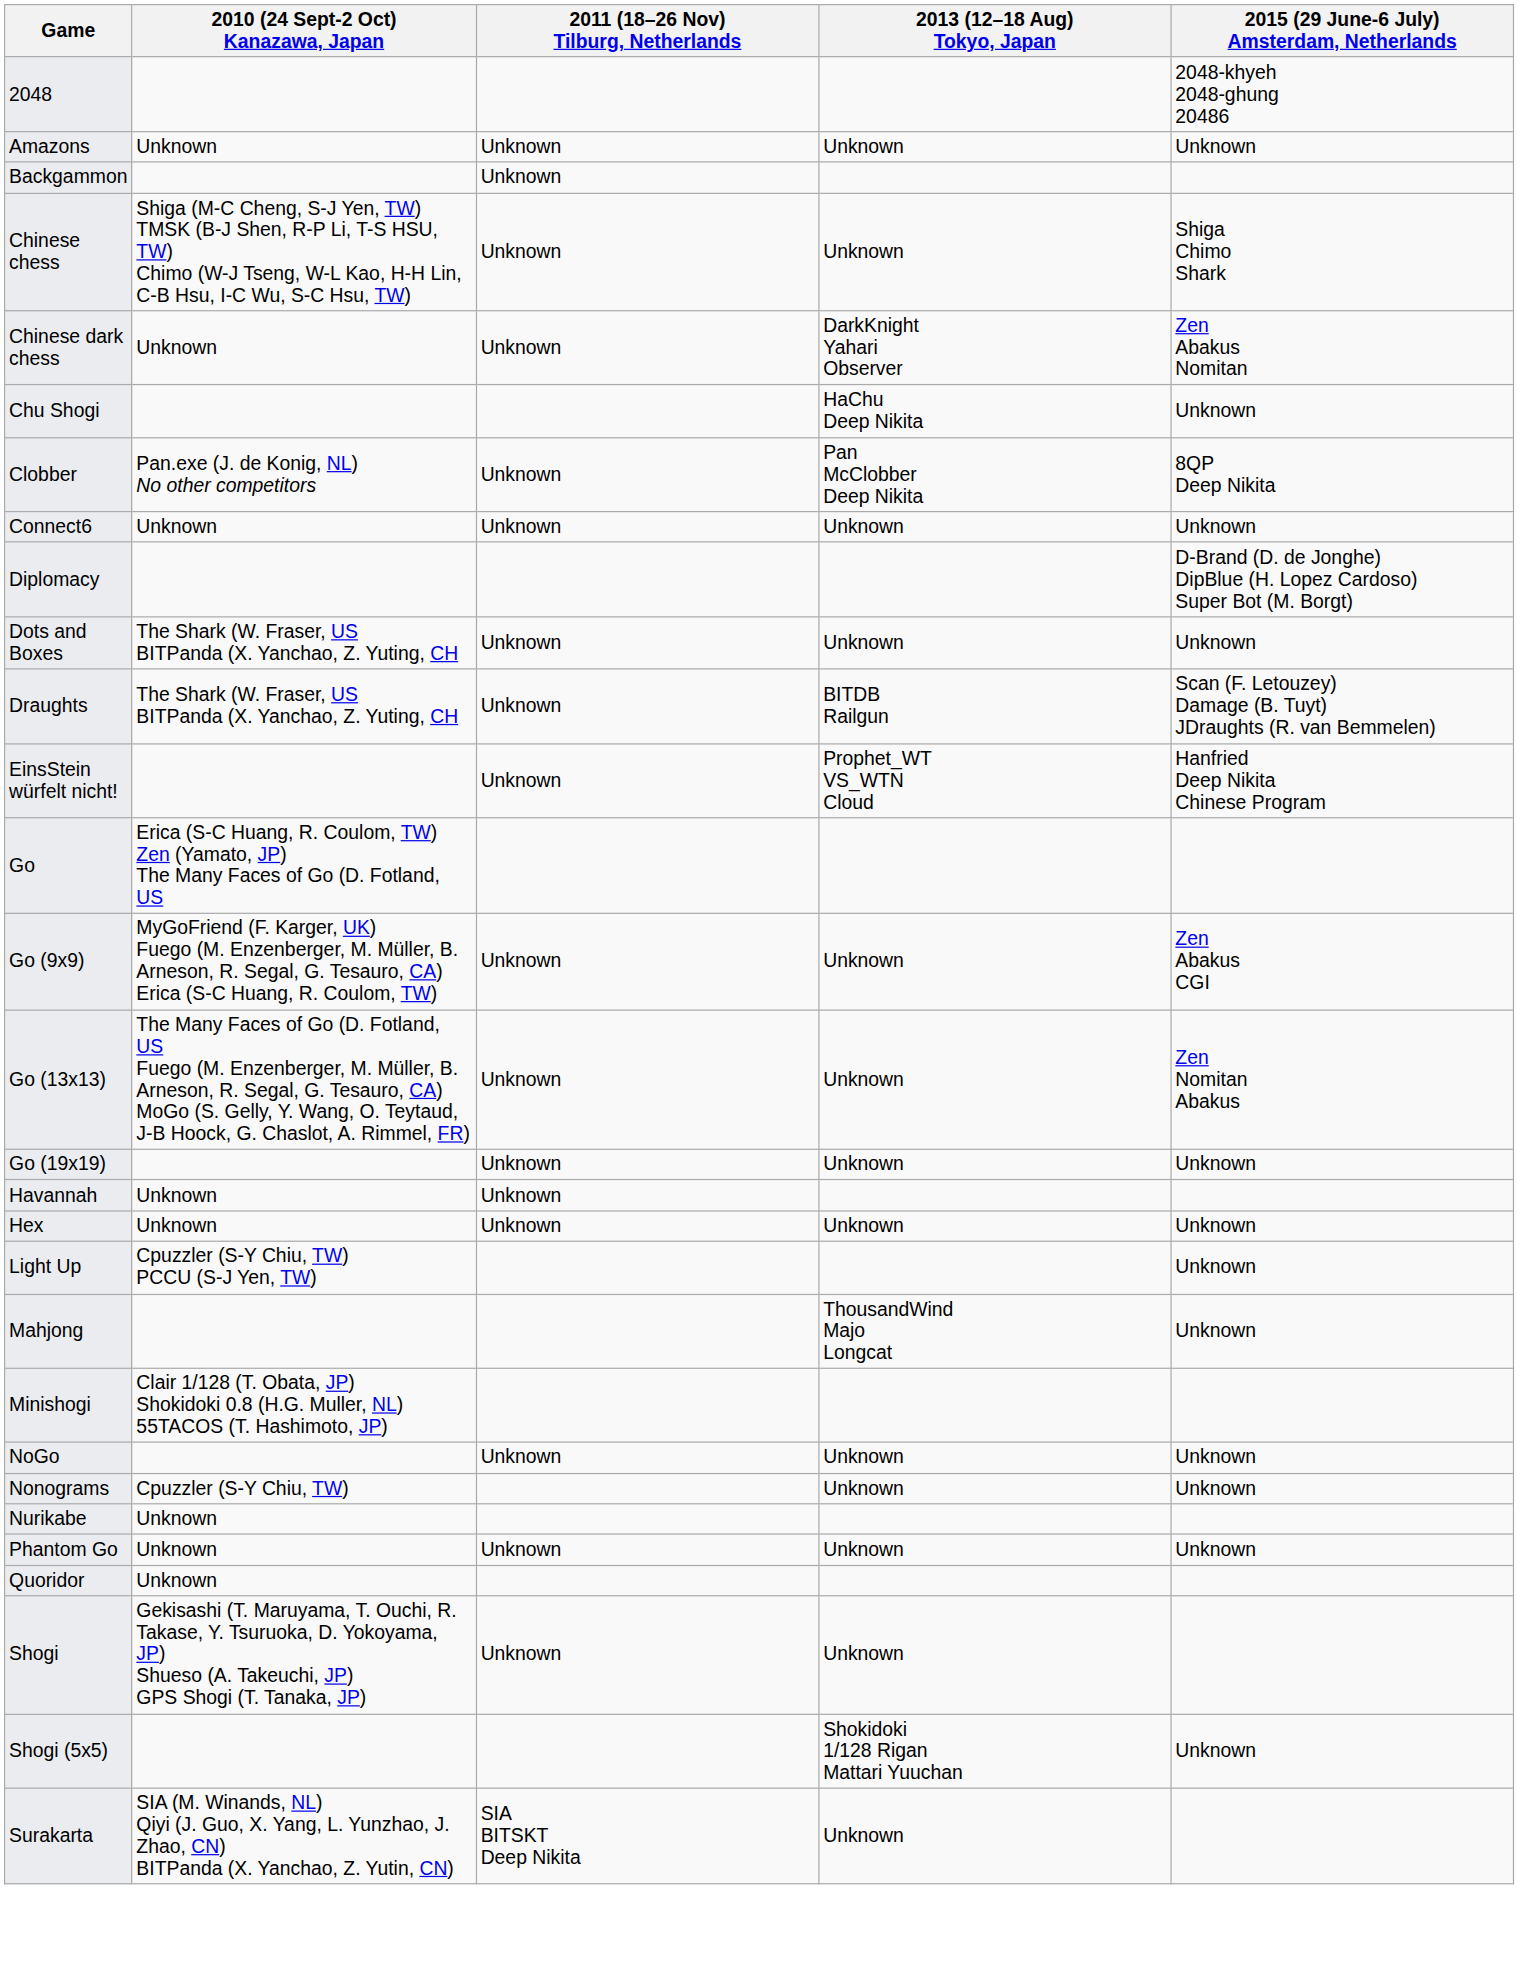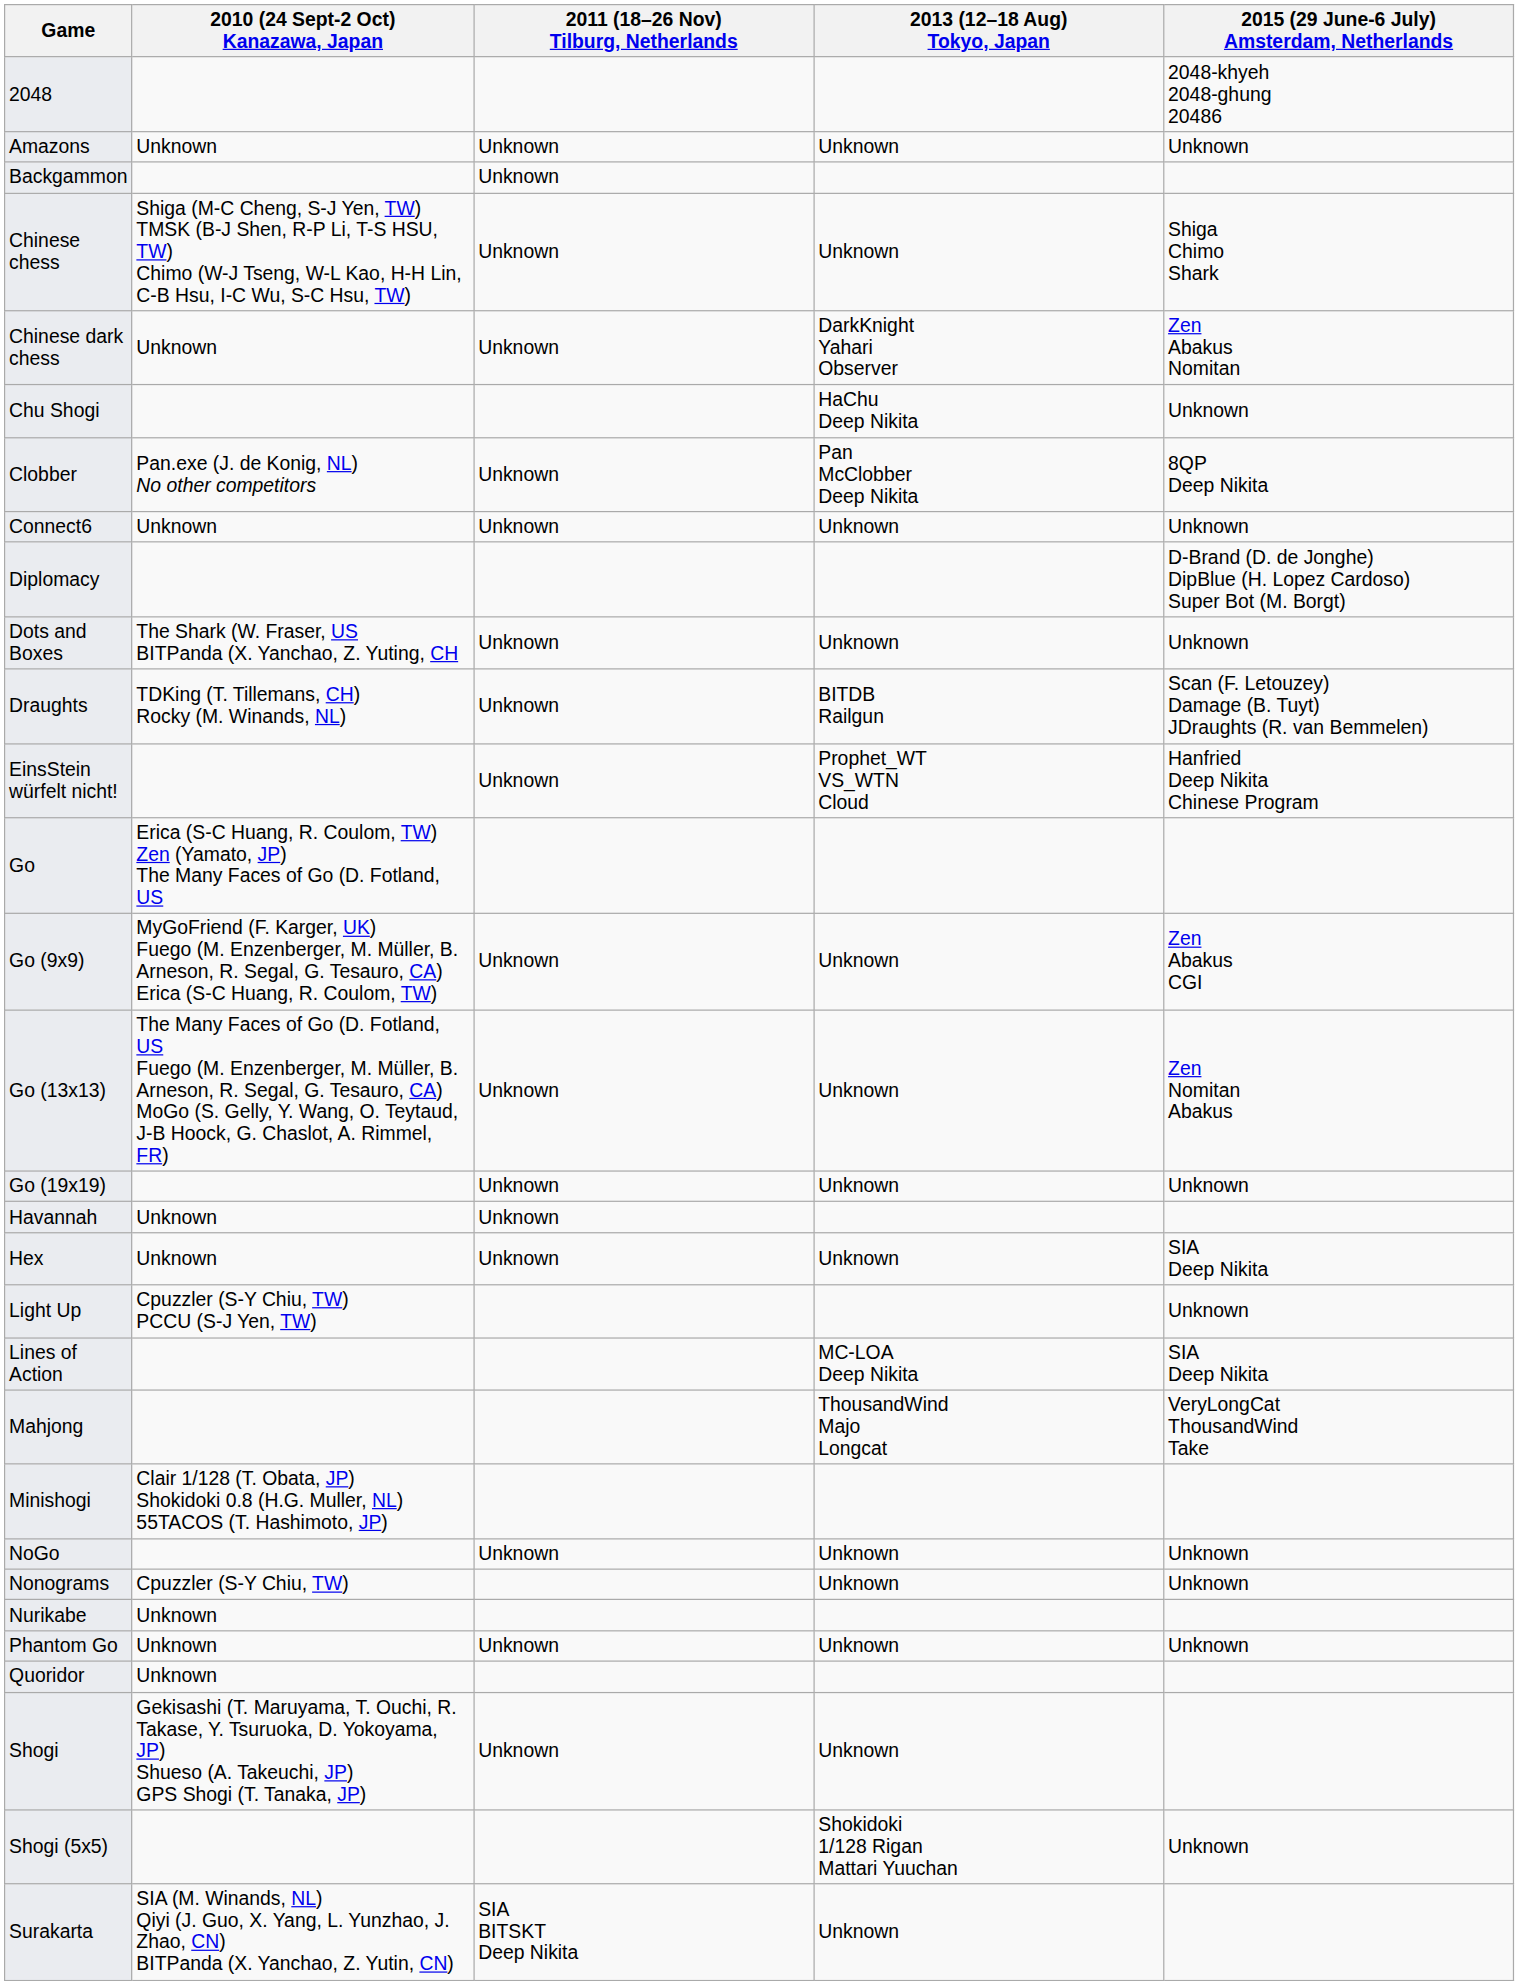(297, 706) The Shark (W. Fraser, US BITPanda (X. Yanchao, Z. Yuting, CH -> (248, 706) TDKing (T. Tillemans, CH) Rocky (M. Winands, NL)
(1216, 1225) Unknown -> (1218, 1258) SIA Deep Nikita
+ row: (43, 1363)
(1216, 1330) Unknown -> (1233, 1426) VeryLongCat ThousandWind Take
